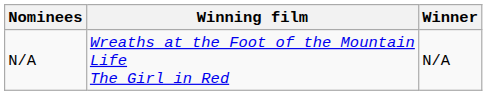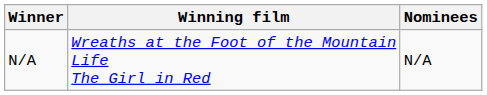columns swapped: (450, 17) <-> (45, 17)
